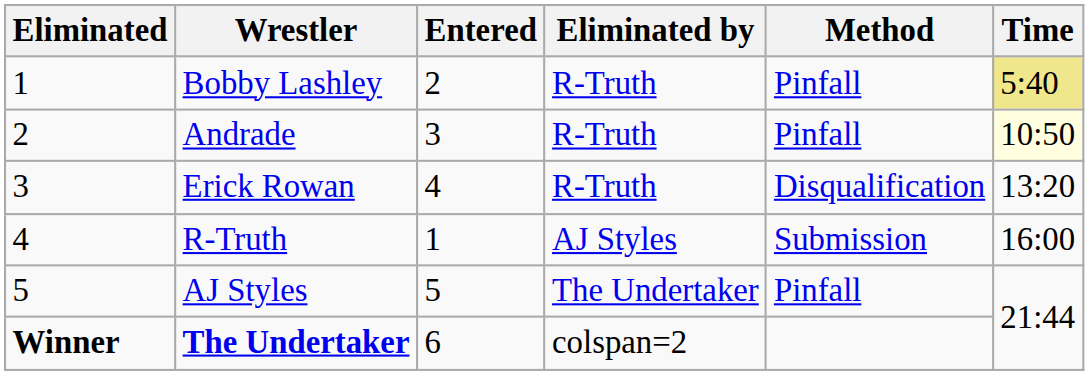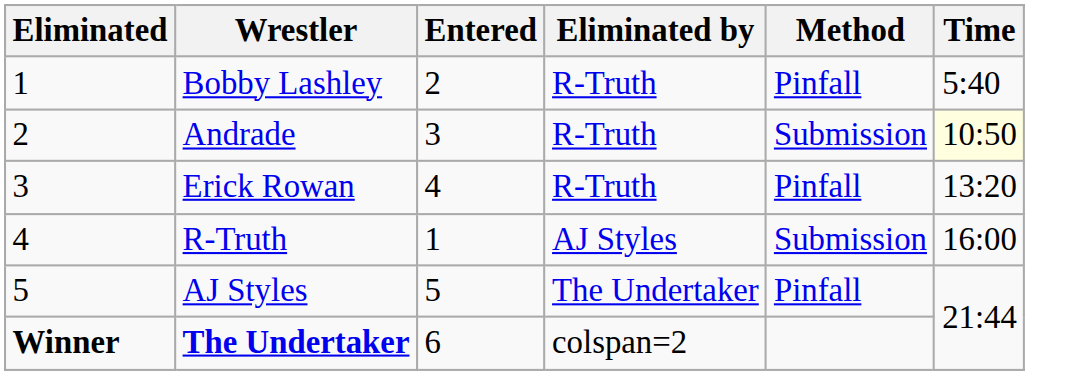(1030, 82) khaki background -> (971, 82) no background
(818, 134) Pinfall -> (850, 134) Submission
(880, 186) Disqualification -> (818, 186) Pinfall
